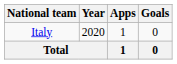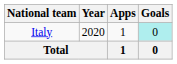(155, 31) no background -> (155, 31) paleturquoise background
